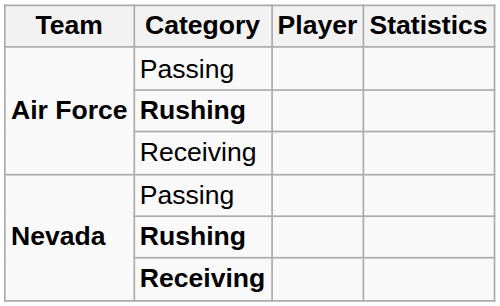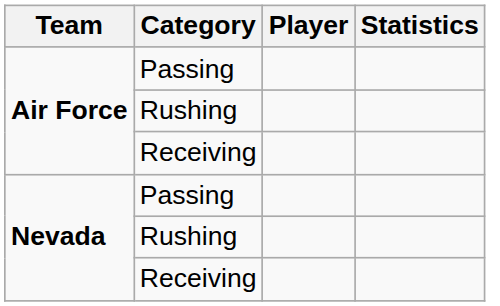(193, 110) bold -> (189, 110) normal
(193, 236) bold -> (189, 236) normal
(203, 278) bold -> (198, 278) normal
